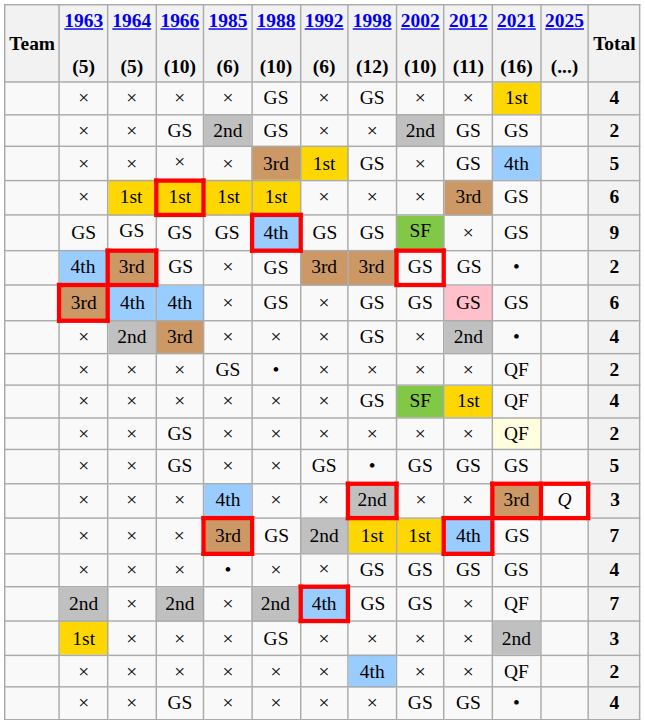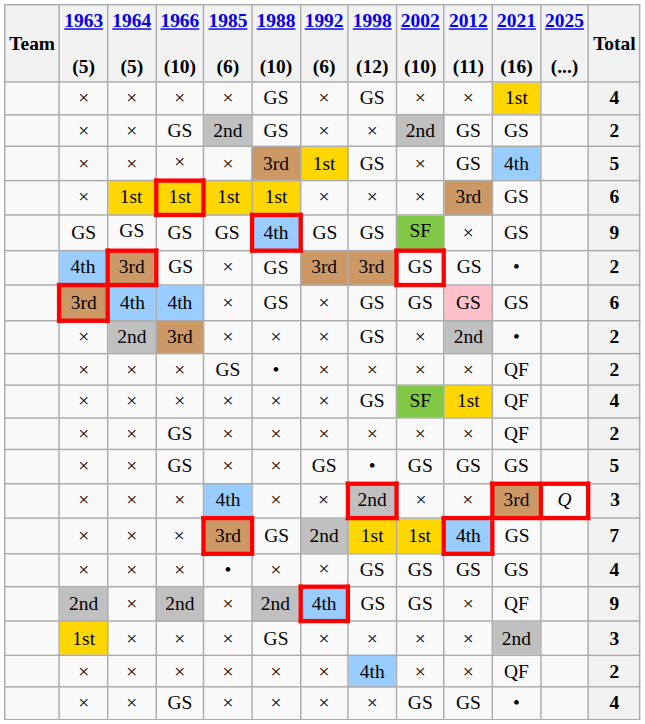(614, 336) 4 -> (614, 336) 2
(516, 433) lightyellow background -> (516, 433) no background
(614, 603) 7 -> (614, 603) 9
